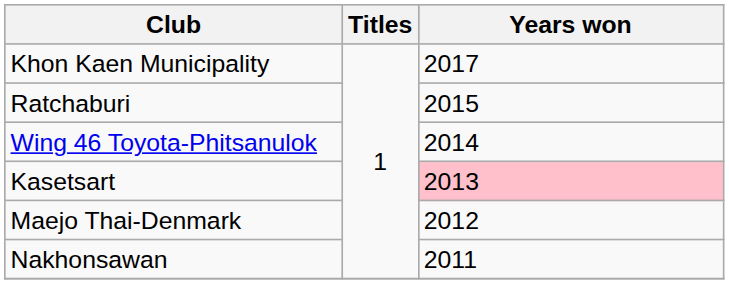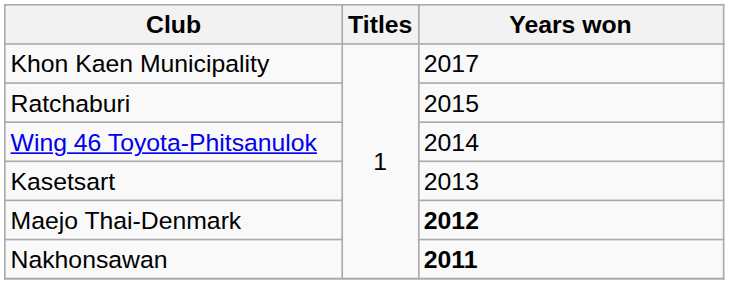(451, 182) pink background -> (451, 182) no background
(451, 221) normal -> (451, 221) bold
(450, 260) normal -> (451, 260) bold
